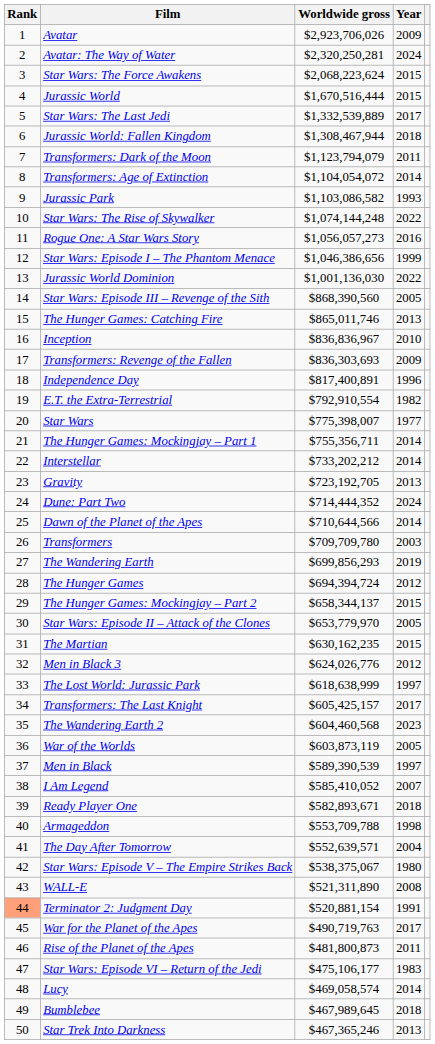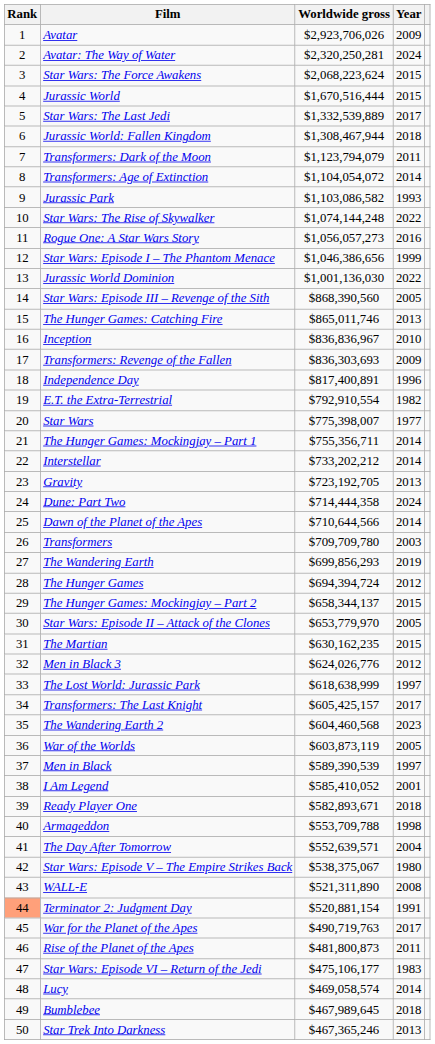(344, 501) $714,444,352 -> (344, 501) $714,444,358
(409, 786) 2007 -> (409, 786) 2001
